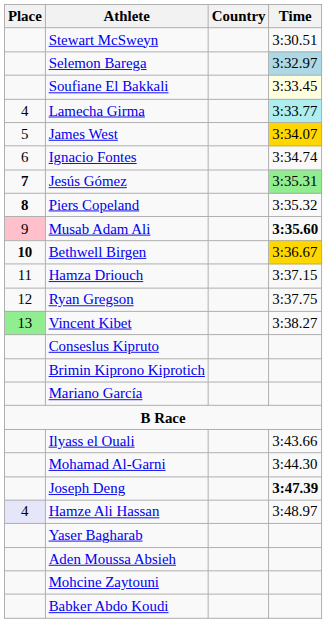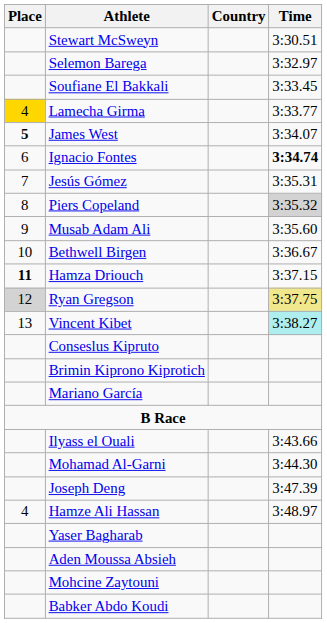(295, 63) lightblue background -> (295, 63) no background
(295, 87) lightyellow background -> (295, 87) no background
(25, 110) no background -> (25, 110) gold background
(295, 110) paleturquoise background -> (295, 110) no background
(25, 134) normal -> (25, 134) bold
(295, 134) gold background -> (295, 134) no background
(295, 157) normal -> (295, 157) bold
(25, 181) bold -> (25, 181) normal
(295, 181) lightgreen background -> (295, 181) no background
(25, 205) bold -> (25, 205) normal
(295, 205) no background -> (295, 205) lightgrey background
(25, 228) pink background -> (25, 228) no background
(295, 228) bold -> (295, 228) normal
(25, 252) bold -> (25, 252) normal
(295, 252) gold background -> (295, 252) no background
(25, 275) normal -> (25, 275) bold
(25, 299) no background -> (25, 299) lightgrey background
(295, 299) no background -> (295, 299) khaki background
(25, 323) lightgreen background -> (25, 323) no background
(295, 323) no background -> (295, 323) paleturquoise background
(295, 488) bold -> (295, 488) normal
(25, 511) lavender background -> (25, 511) no background
